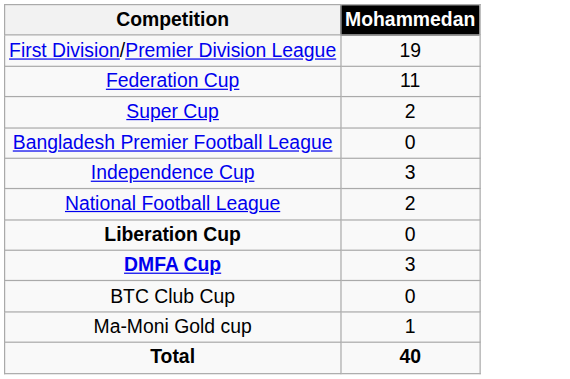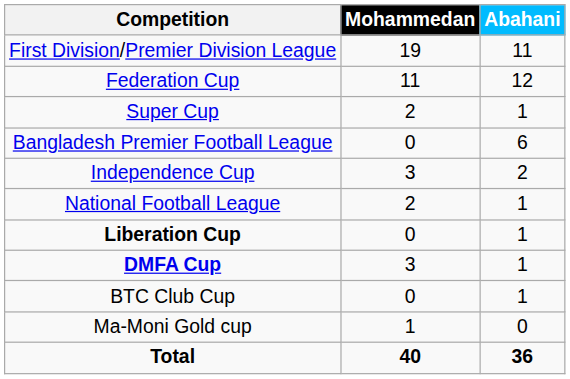+ column: (522, 19)
